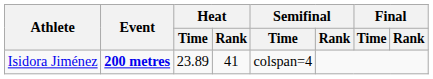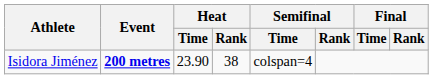(193, 62) 23.89 -> (193, 62) 23.90
(231, 62) 41 -> (231, 62) 38
